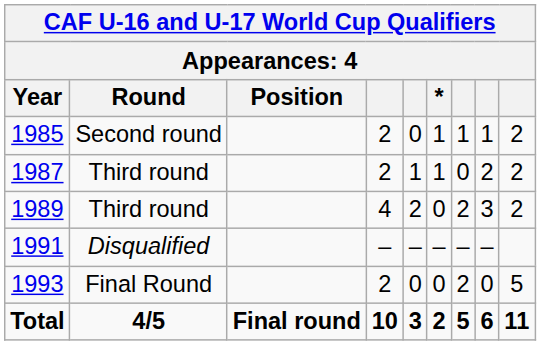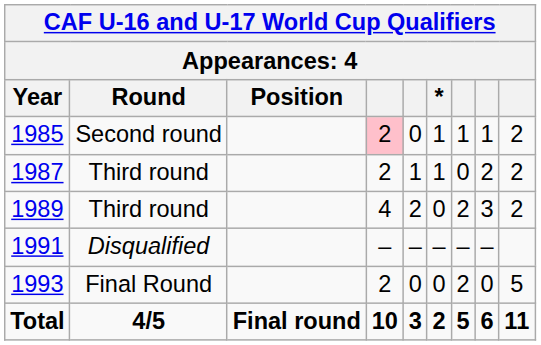(385, 135) no background -> (385, 135) pink background
